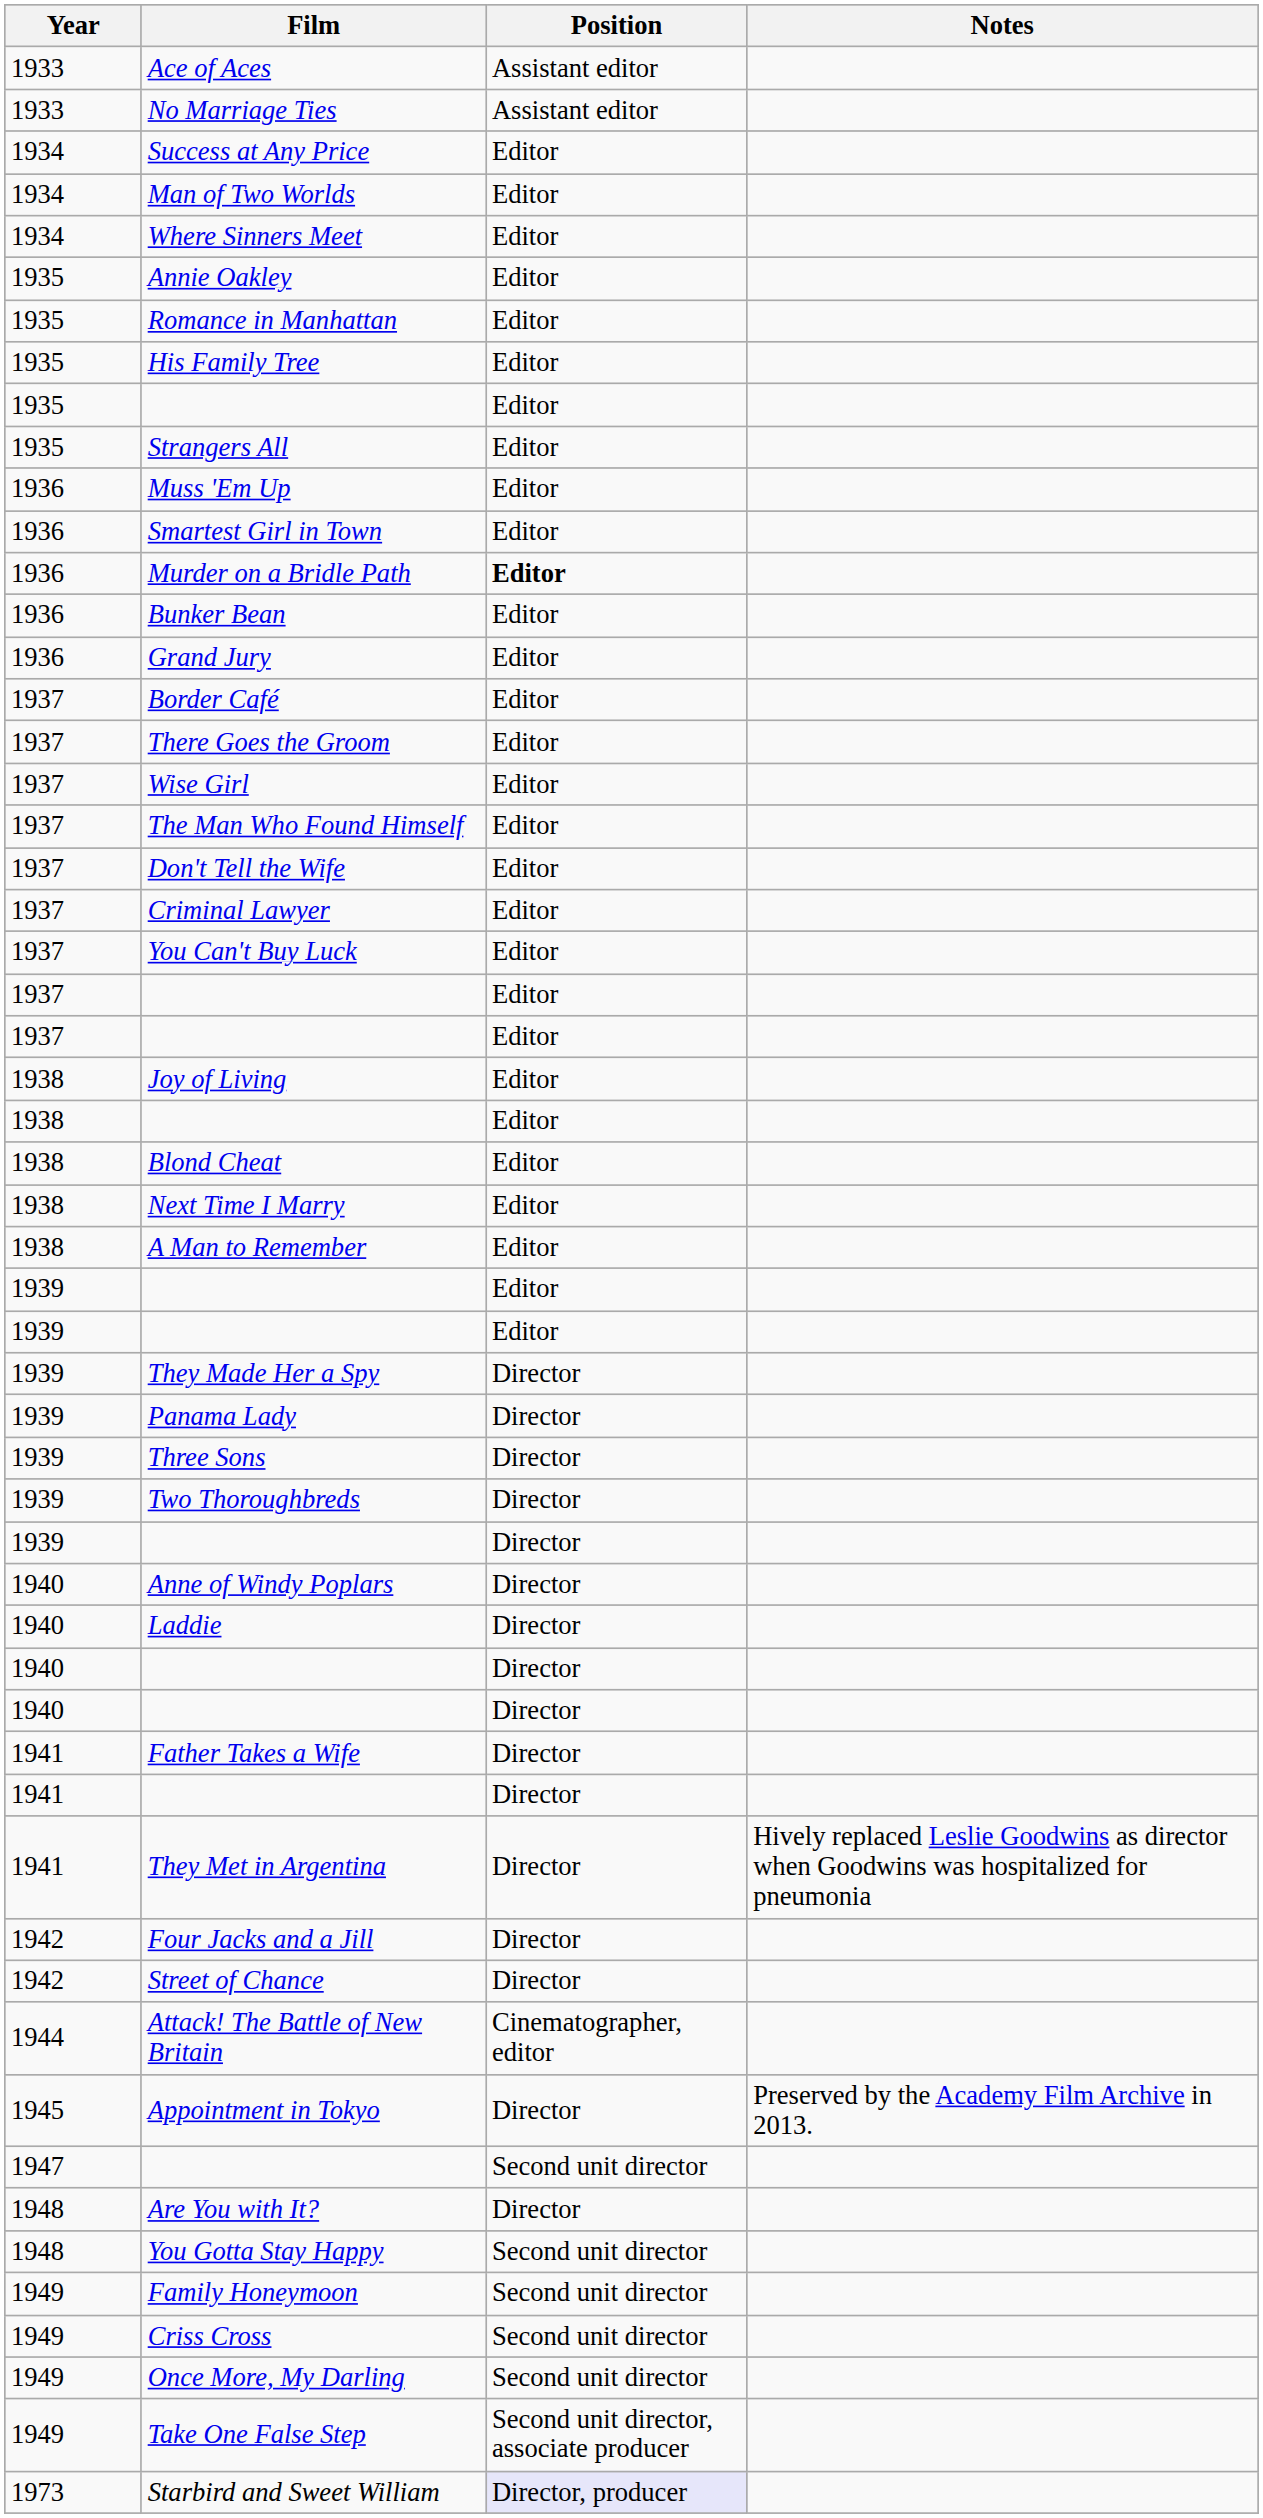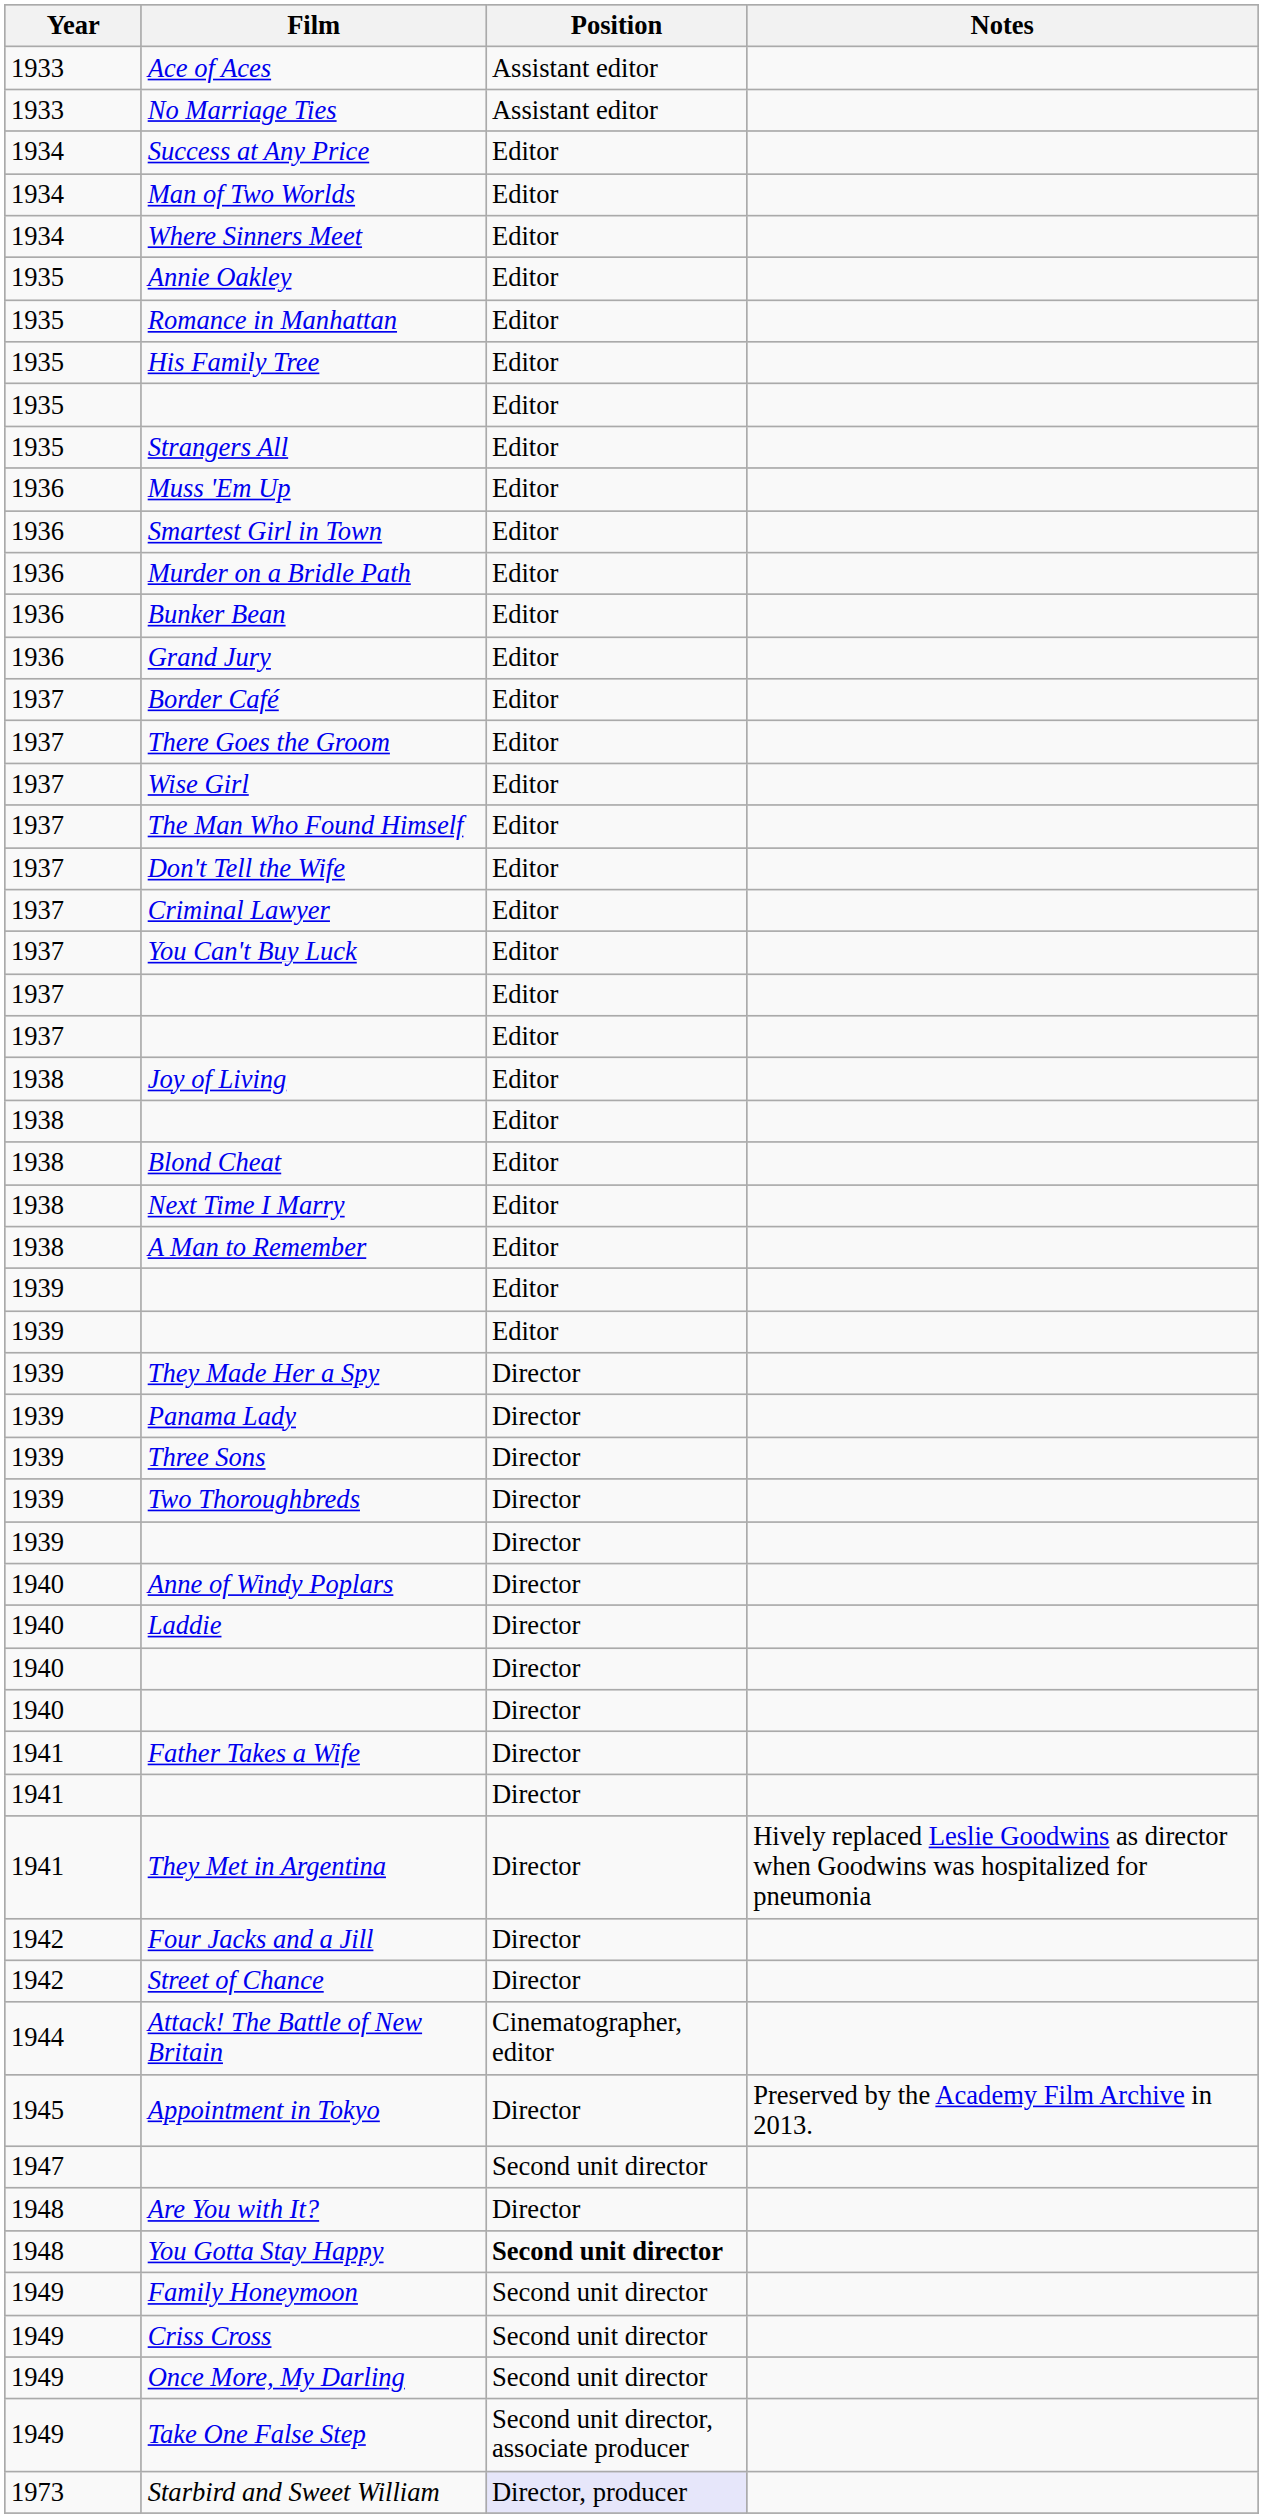(529, 573) bold -> (525, 573) normal
(600, 2251) normal -> (608, 2251) bold
